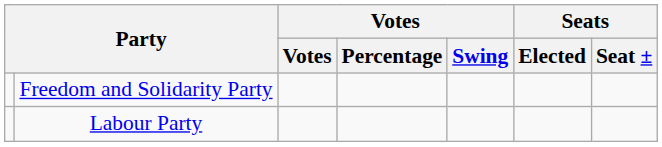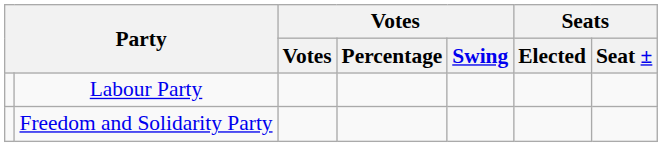rows swapped: (146, 89) <-> (146, 123)
